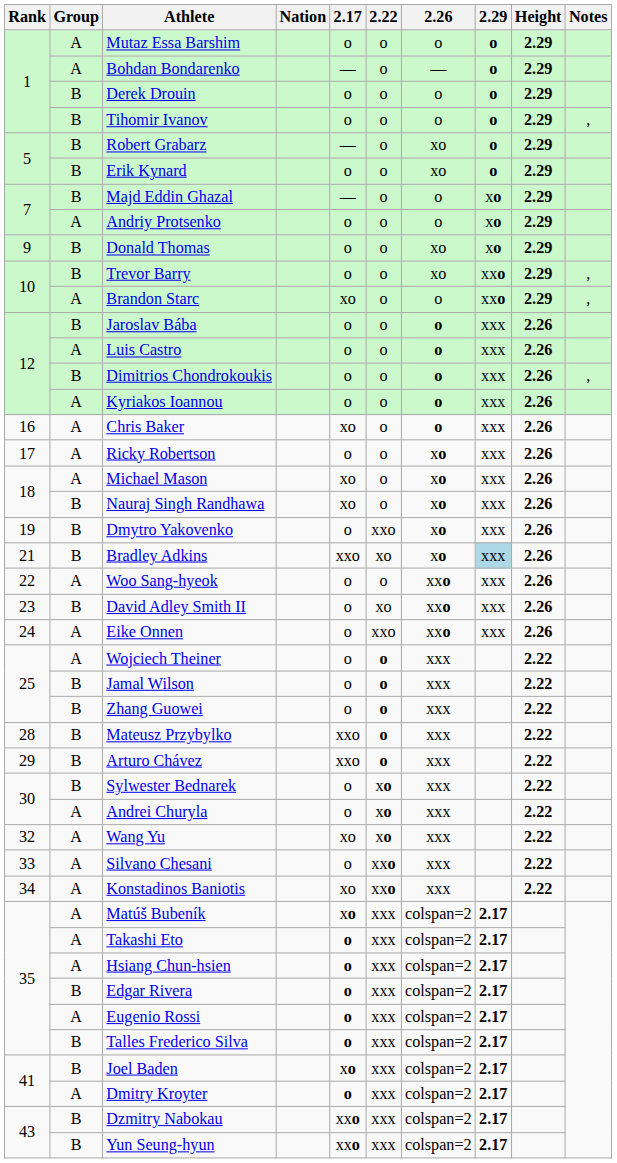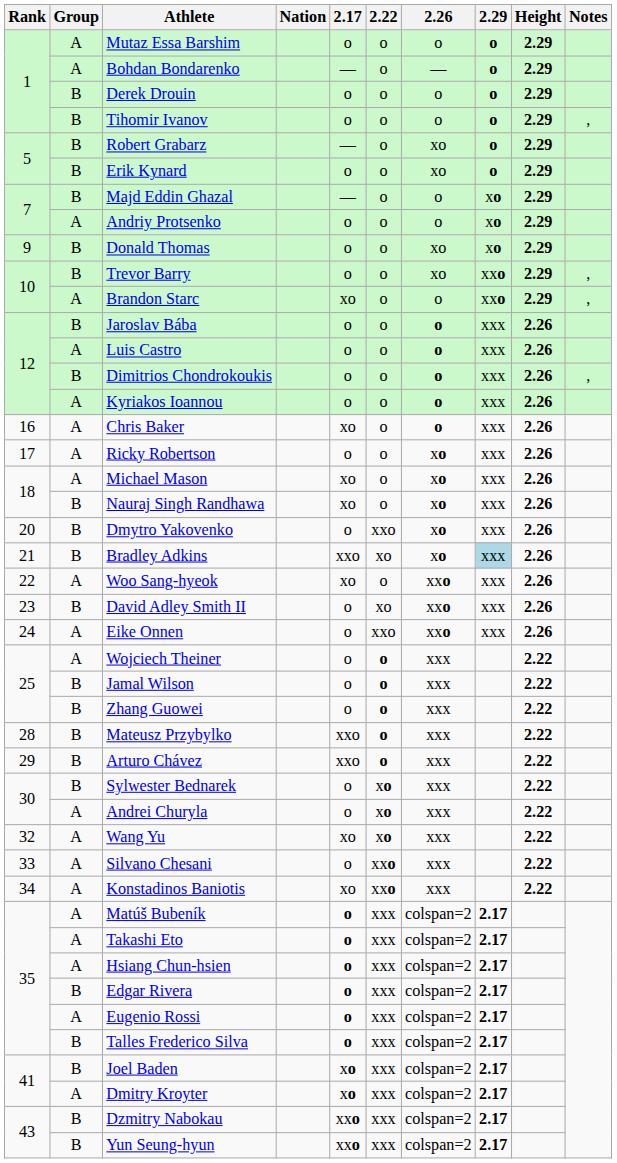(27, 529) 19 -> (27, 529) 20
(348, 581) o -> (348, 581) xo
(348, 914) xo -> (348, 914) o
(348, 1093) o -> (348, 1093) xo
